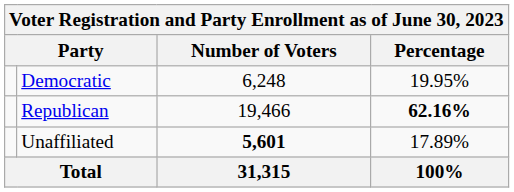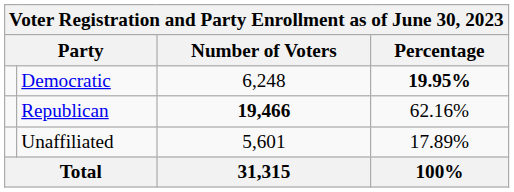(439, 80) normal -> (439, 80) bold
(264, 111) normal -> (264, 111) bold
(439, 111) bold -> (439, 111) normal
(264, 141) bold -> (264, 141) normal
